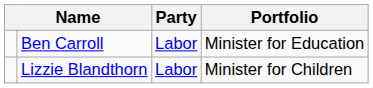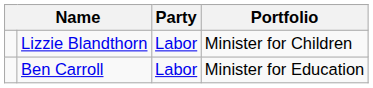rows swapped: (62, 43) <-> (84, 69)
